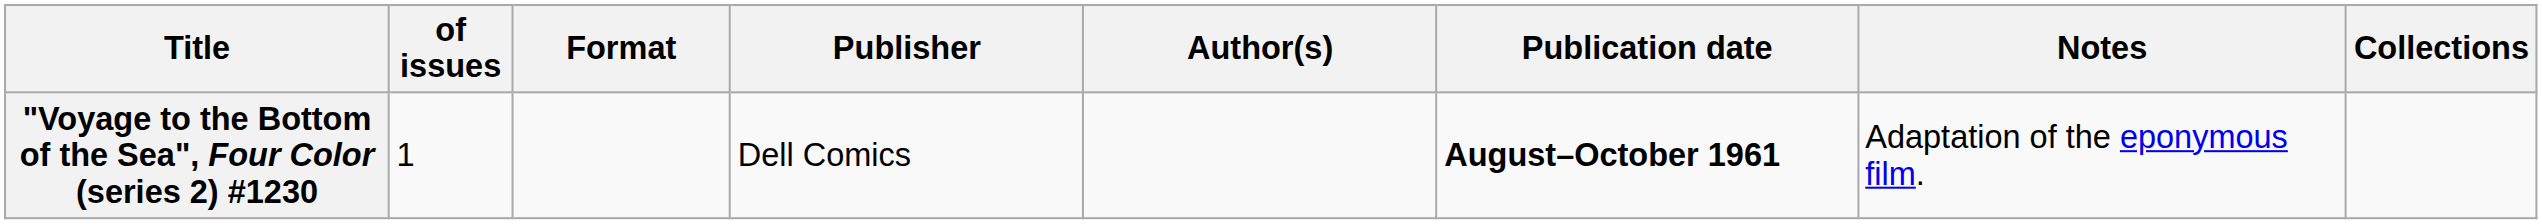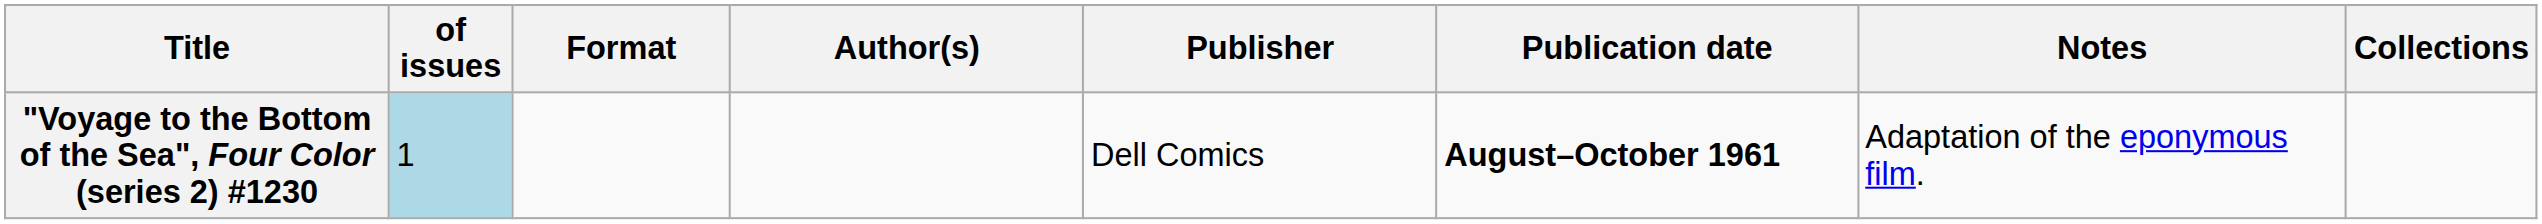columns swapped: (1260, 48) <-> (907, 48)
(406, 154) no background -> (406, 154) lightblue background
